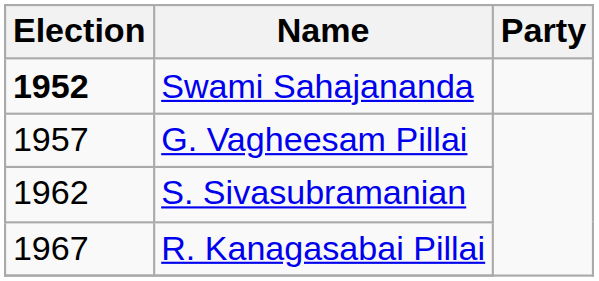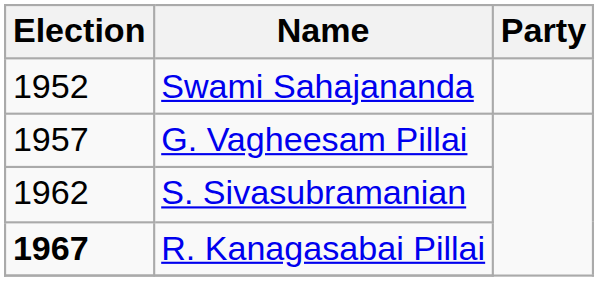(51, 85) bold -> (51, 85) normal
(51, 247) normal -> (51, 247) bold
